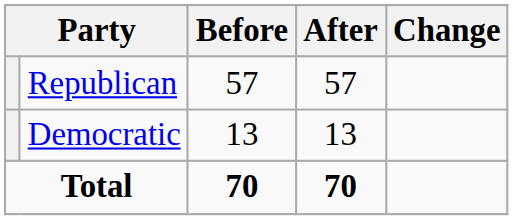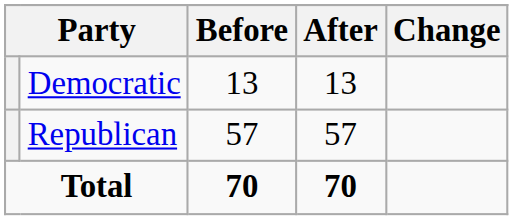rows swapped: (102, 82) <-> (104, 134)
